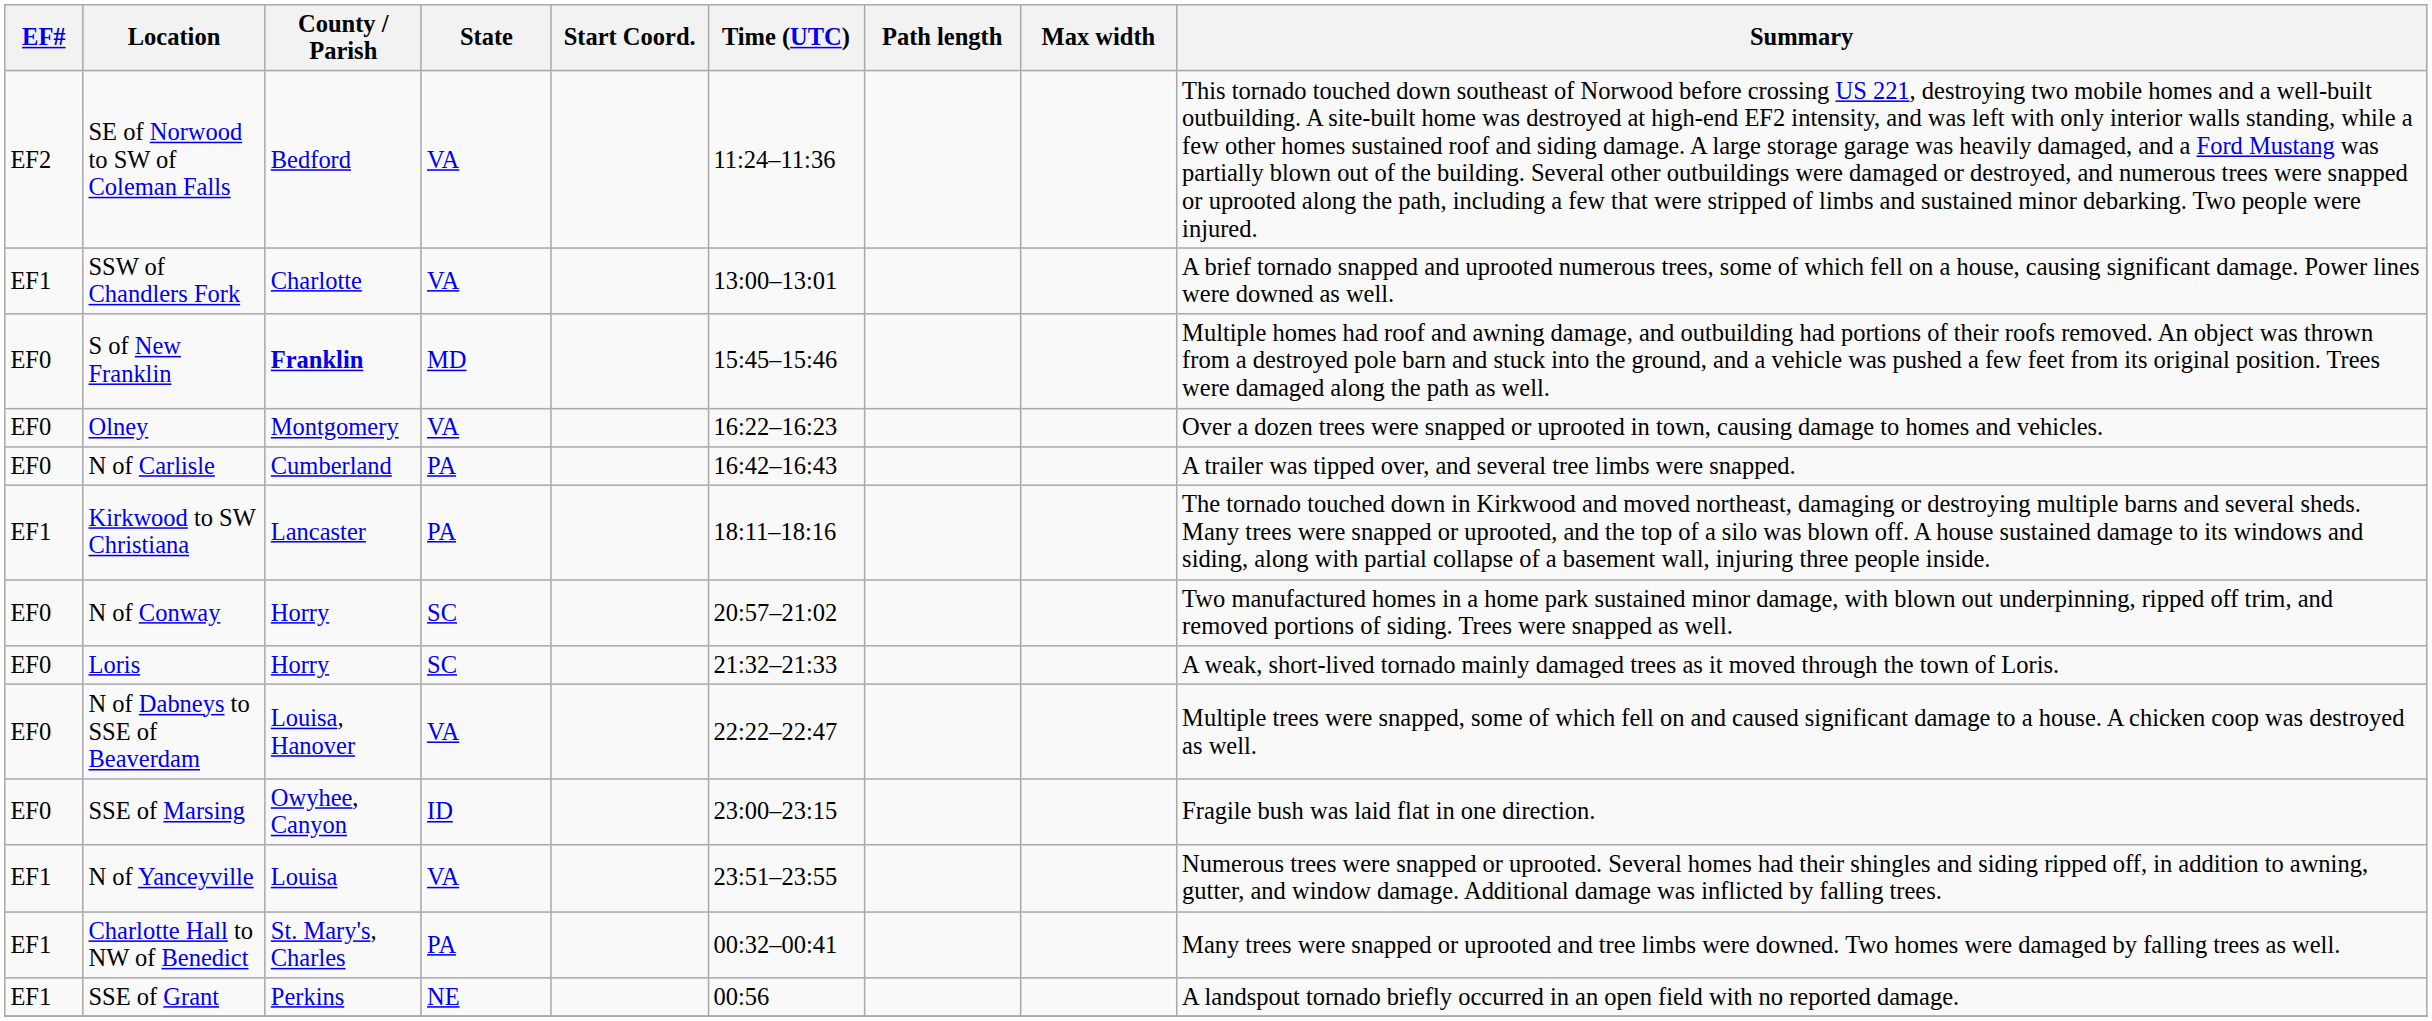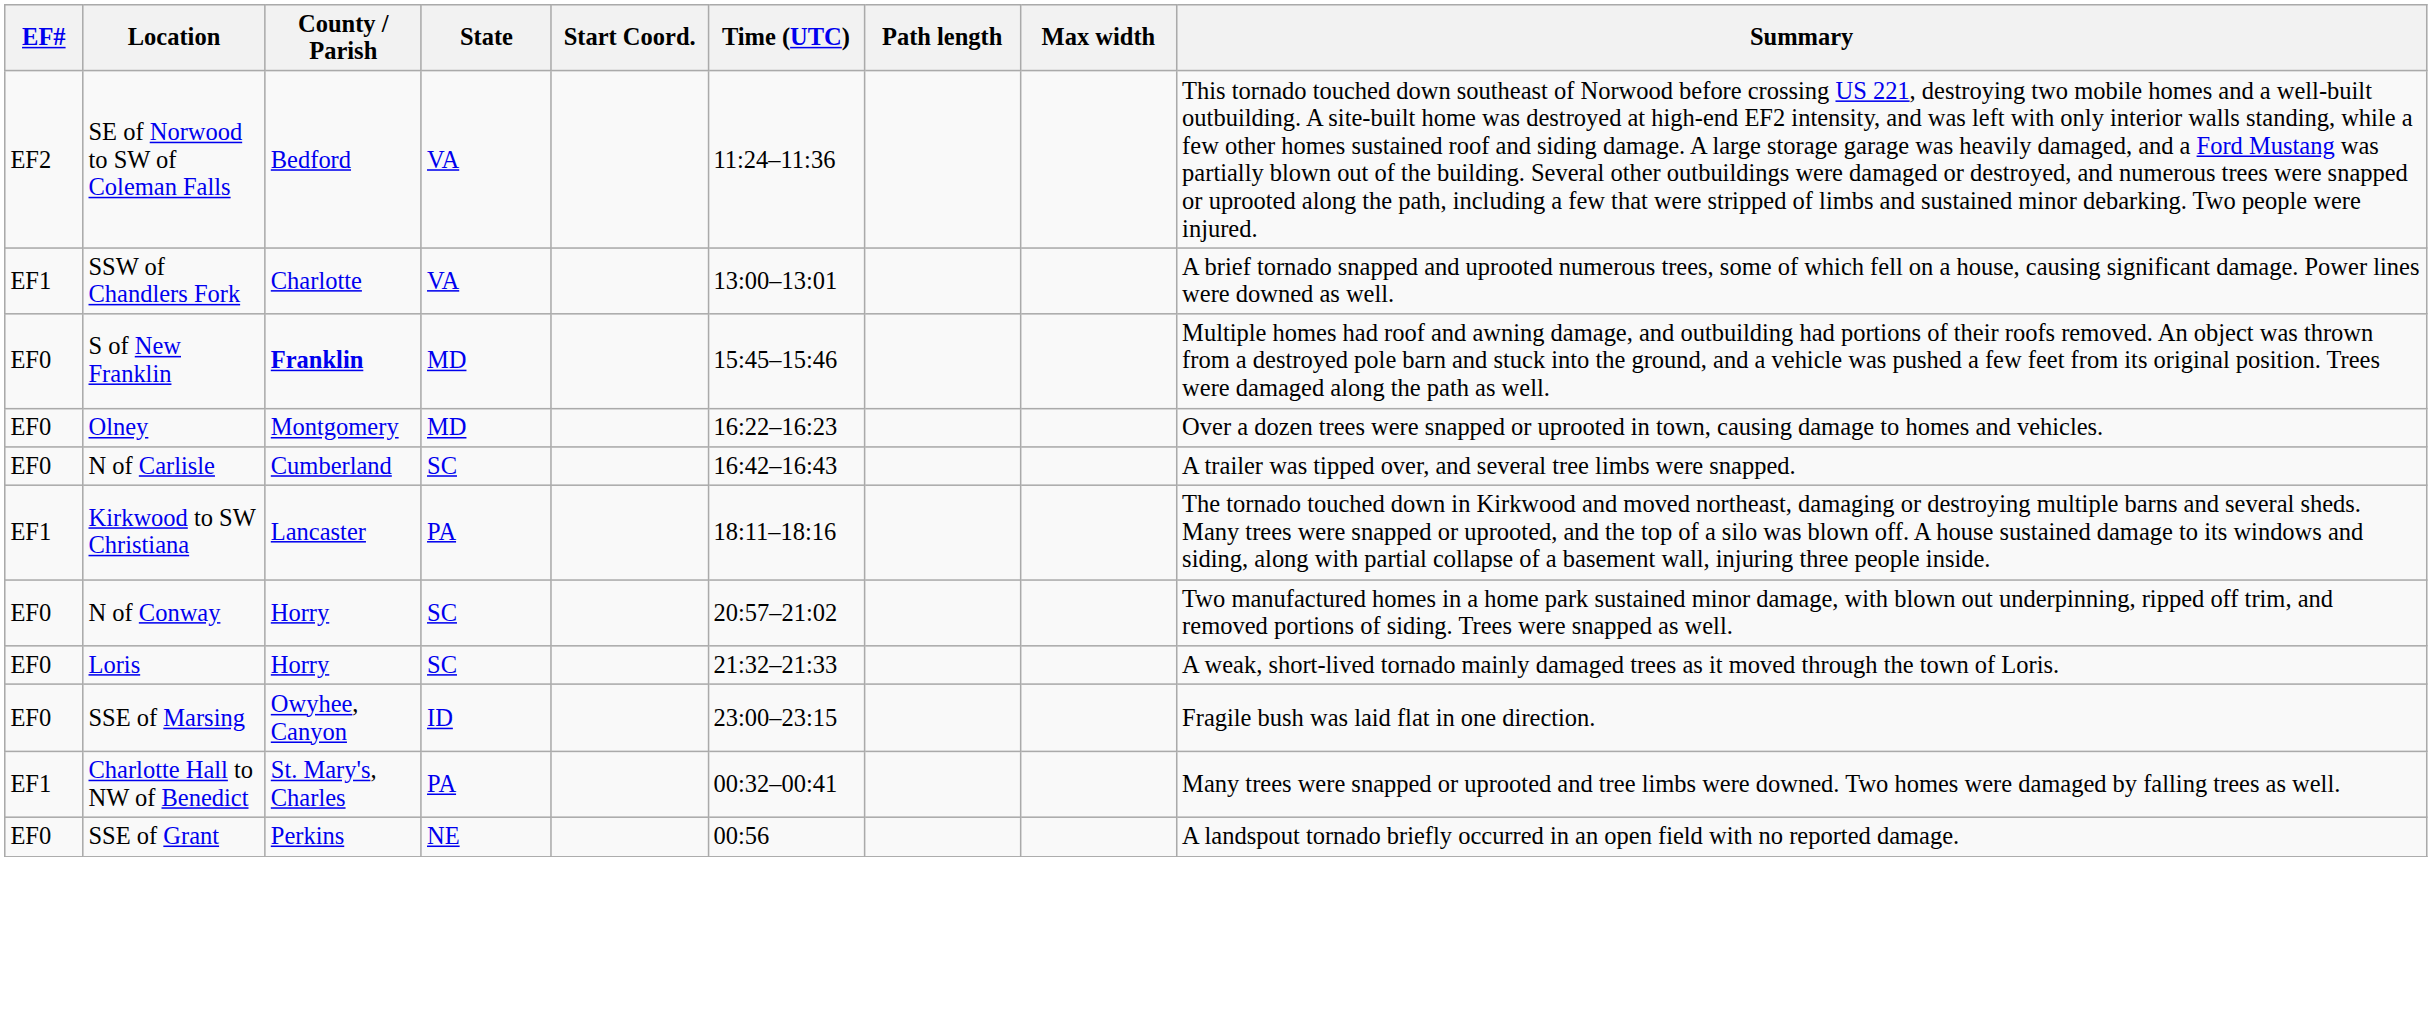(443, 427) VA -> (447, 427) MD
(442, 465) PA -> (442, 465) SC
- row: (169, 731)
- row: (171, 877)
(31, 996) EF1 -> (31, 836) EF0
